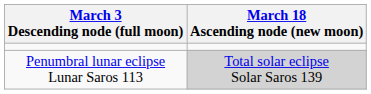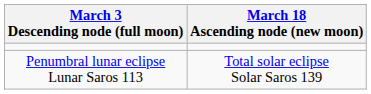(277, 69) lightgrey background -> (277, 69) no background
